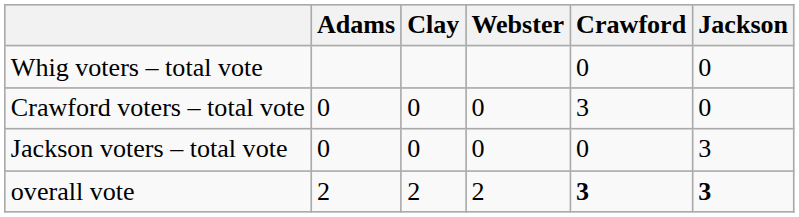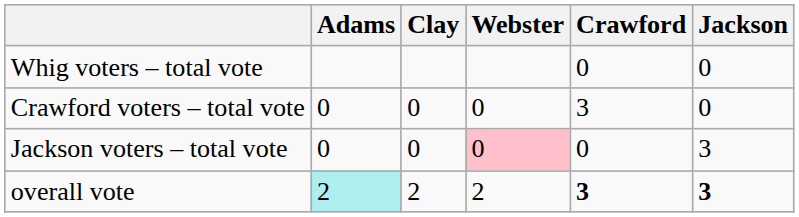(478, 149) no background -> (478, 149) pink background
(323, 190) no background -> (323, 190) paleturquoise background
